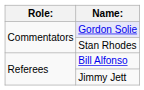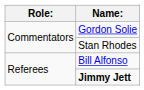(108, 29) lavender background -> (108, 29) no background
(102, 77) normal -> (105, 77) bold
